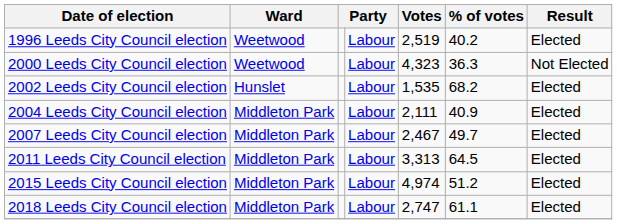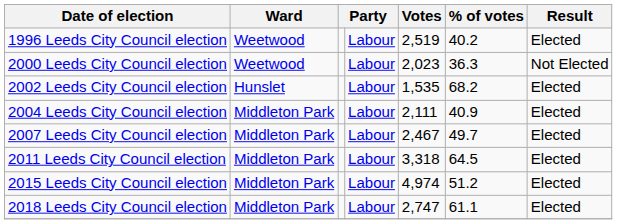(421, 64) 4,323 -> (421, 64) 2,023
(421, 159) 3,313 -> (421, 159) 3,318
